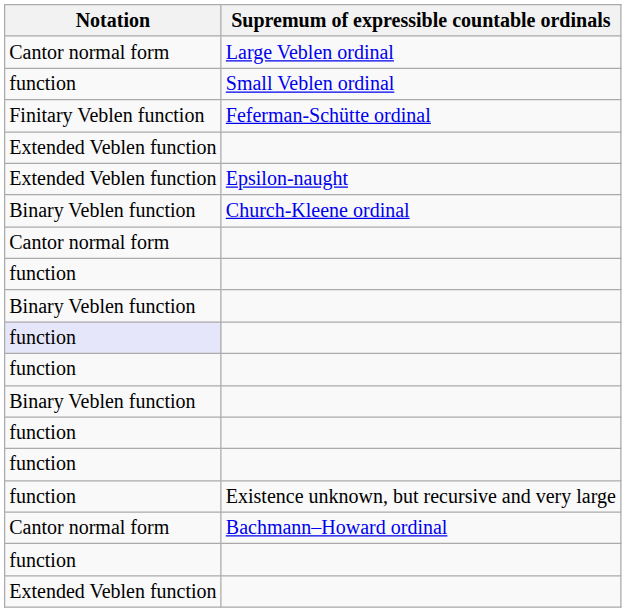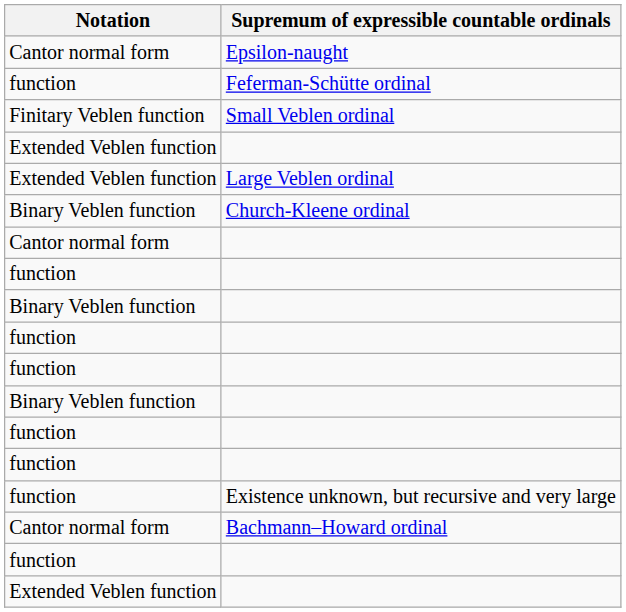(310, 52) Large Veblen ordinal -> (287, 52) Epsilon-naught
(310, 83) Small Veblen ordinal -> (328, 83) Feferman-Schütte ordinal
(328, 115) Feferman-Schütte ordinal -> (310, 115) Small Veblen ordinal
(287, 178) Epsilon-naught -> (310, 178) Large Veblen ordinal
(43, 337) lavender background -> (43, 337) no background
